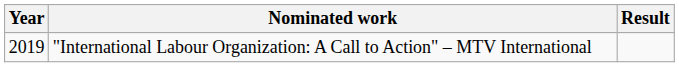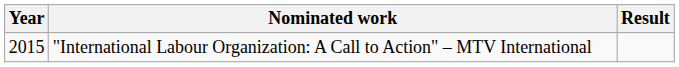(27, 47) 2019 -> (27, 47) 2015
